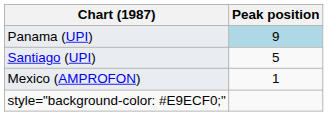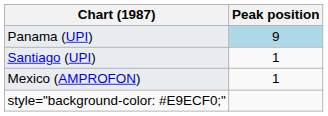(276, 57) 5 -> (276, 57) 1
